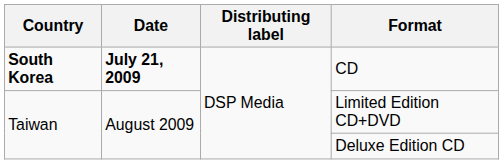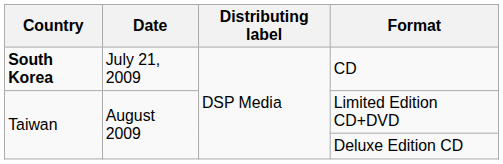(134, 68) bold -> (133, 68) normal
